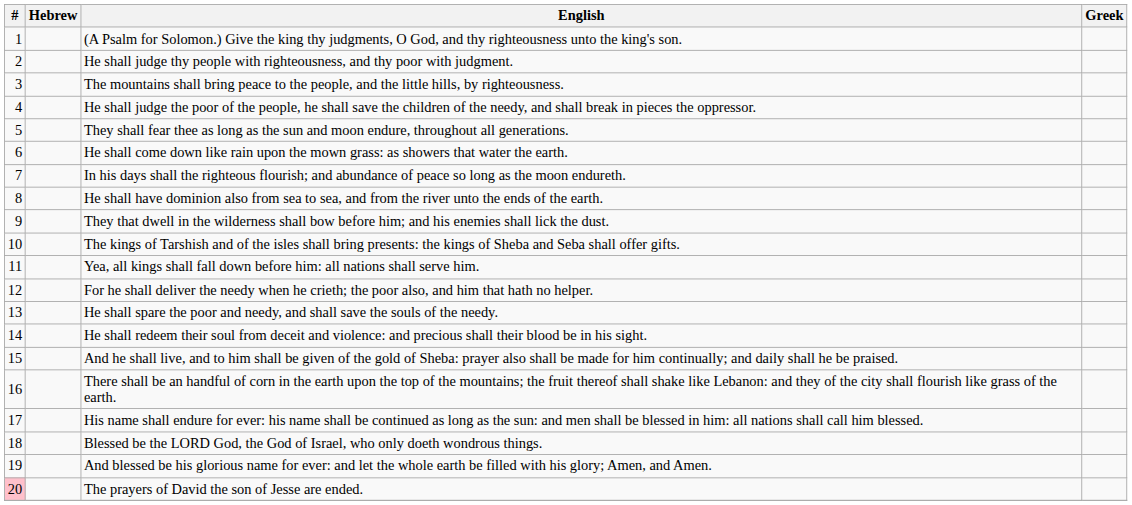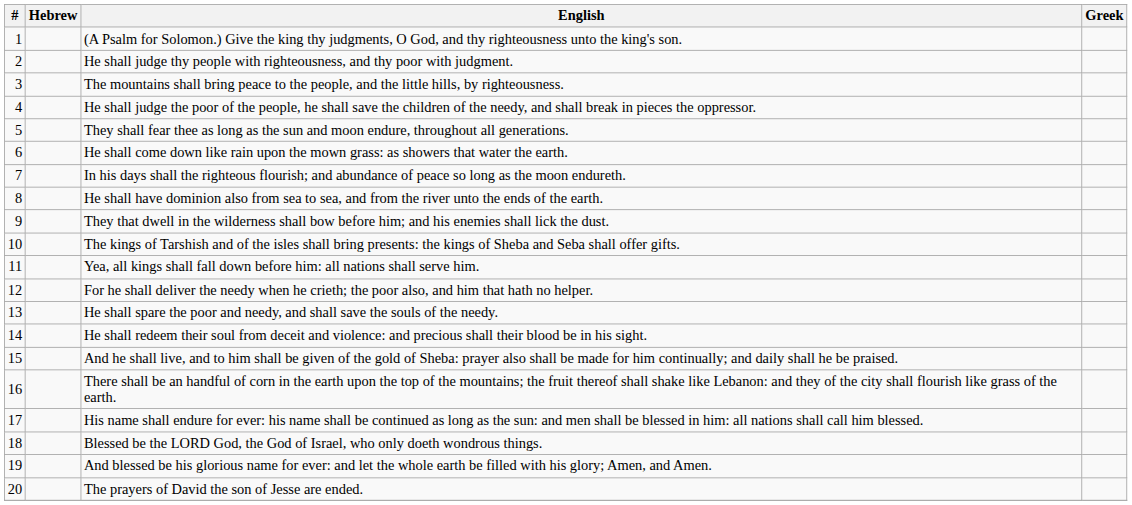(15, 488) pink background -> (15, 488) no background
